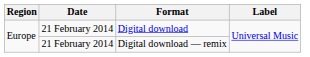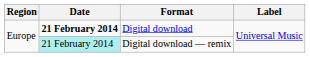(77, 28) normal -> (80, 28) bold
(77, 44) no background -> (77, 44) paleturquoise background
